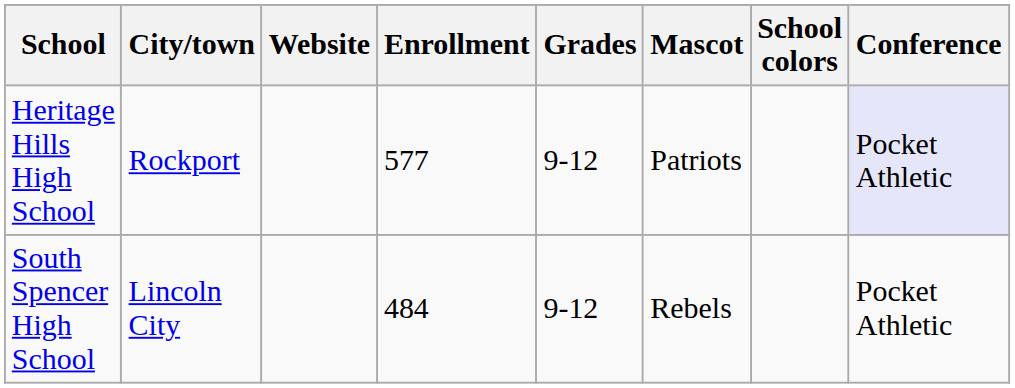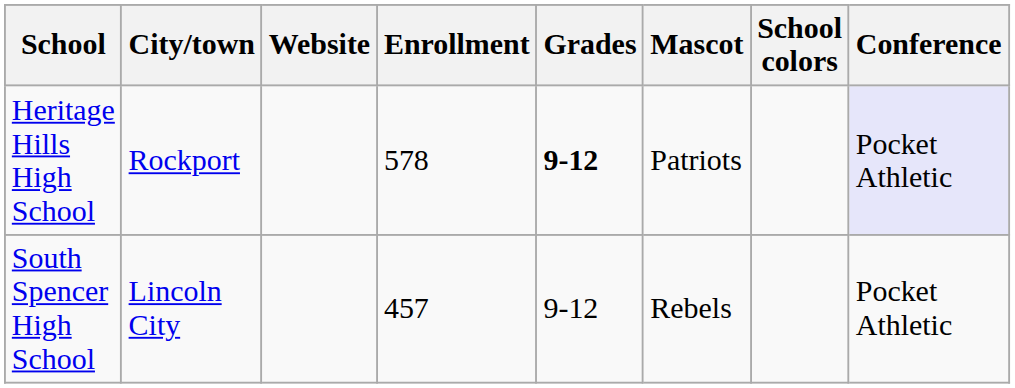(406, 159) 577 -> (406, 159) 578
(571, 159) normal -> (571, 159) bold
(406, 308) 484 -> (406, 308) 457
